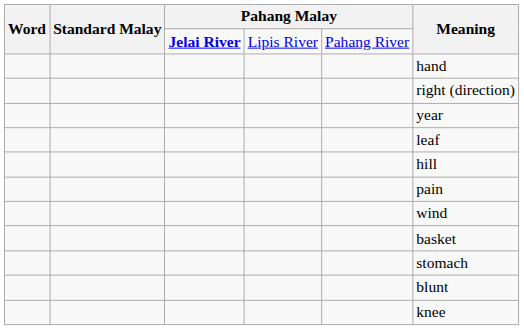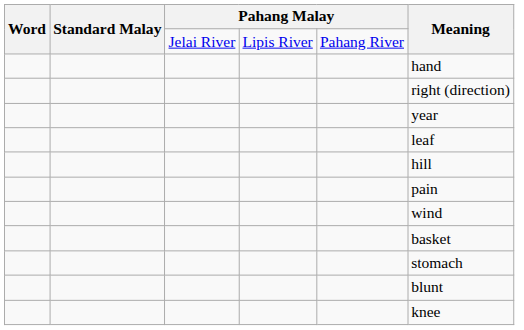(205, 41) bold -> (202, 41) normal
